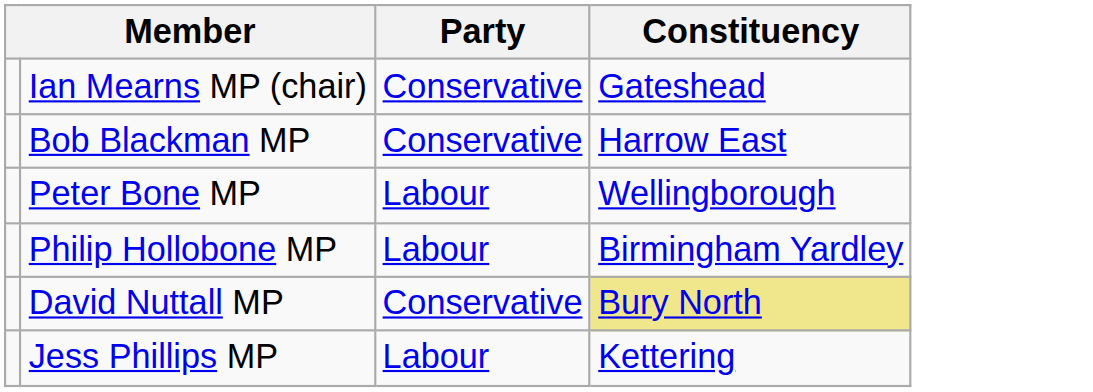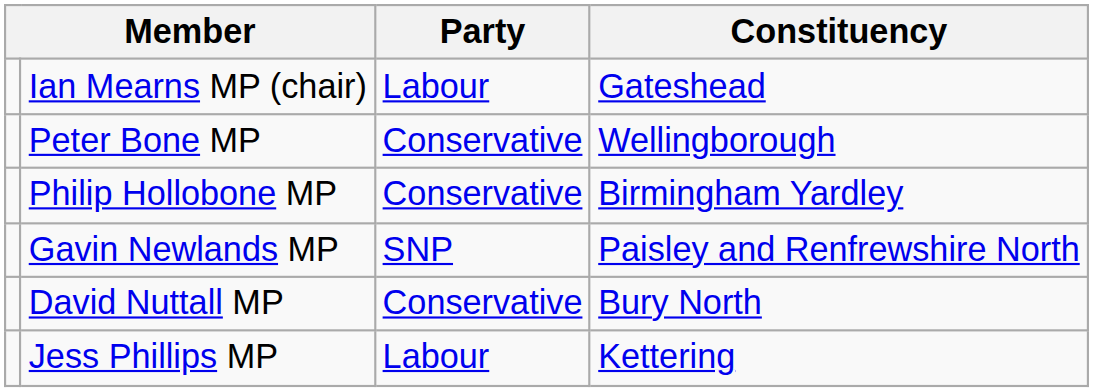(483, 85) Conservative -> (436, 85) Labour
- row: (170, 140)
(436, 194) Labour -> (483, 140) Conservative
(436, 248) Labour -> (483, 194) Conservative
+ row: (184, 248)
(680, 303) khaki background -> (680, 303) no background
